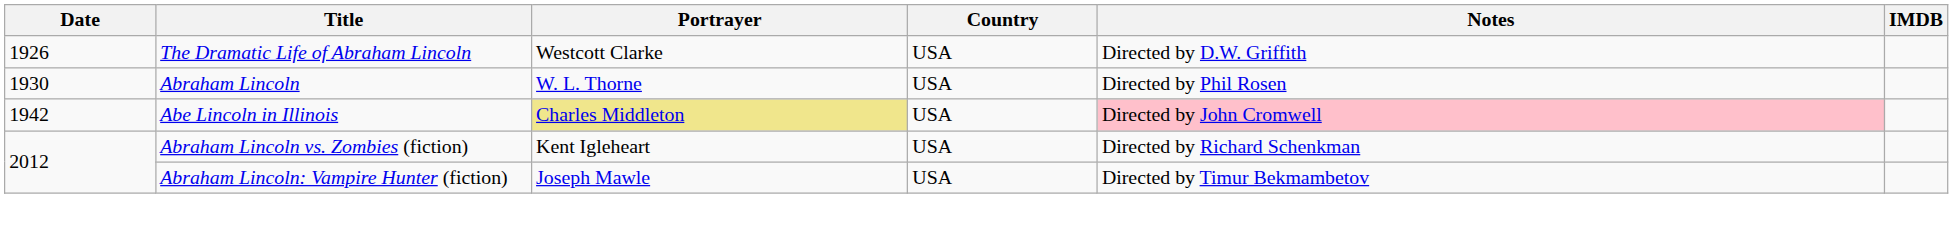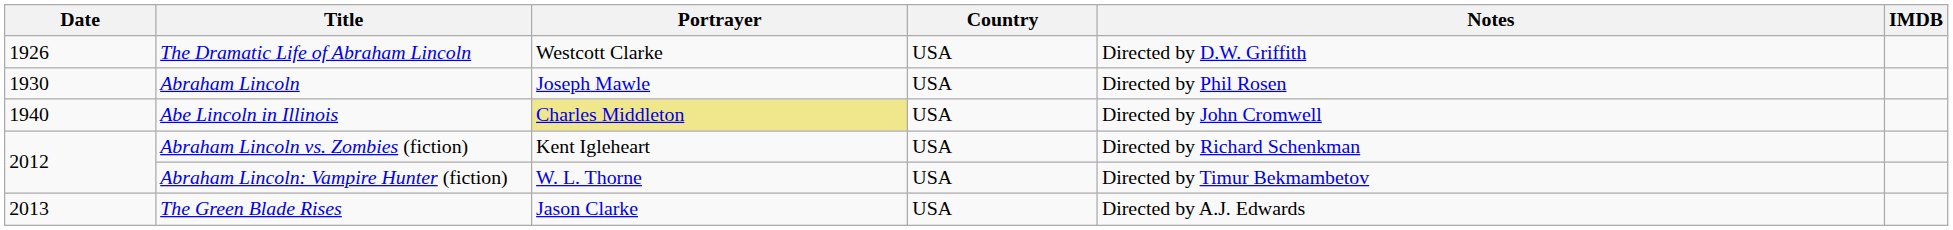(589, 83) W. L. Thorne -> (593, 83) Joseph Mawle
(29, 114) 1942 -> (29, 114) 1940
(1212, 114) pink background -> (1212, 114) no background
(593, 177) Joseph Mawle -> (589, 177) W. L. Thorne
+ row: (251, 209)
